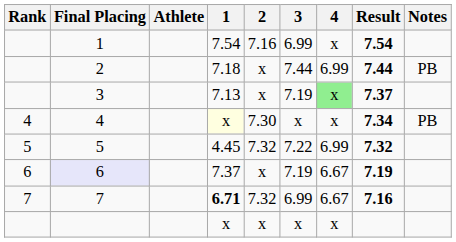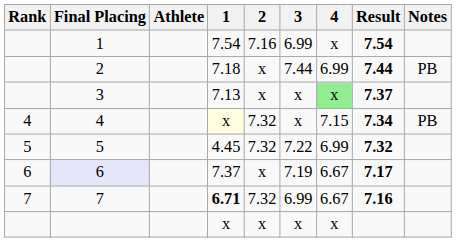(298, 95) 7.19 -> (298, 95) x
(262, 120) 7.30 -> (262, 120) 7.32
(334, 120) x -> (334, 120) 7.15
(378, 172) 7.19 -> (378, 172) 7.17
